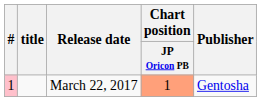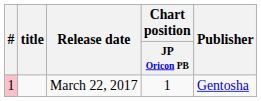(167, 85) lightsalmon background -> (167, 85) no background
